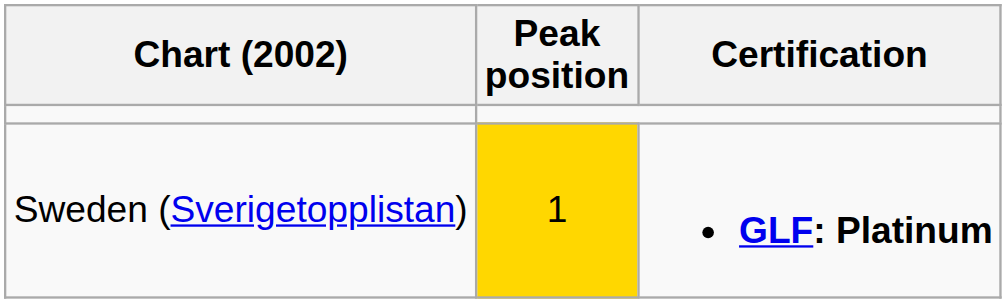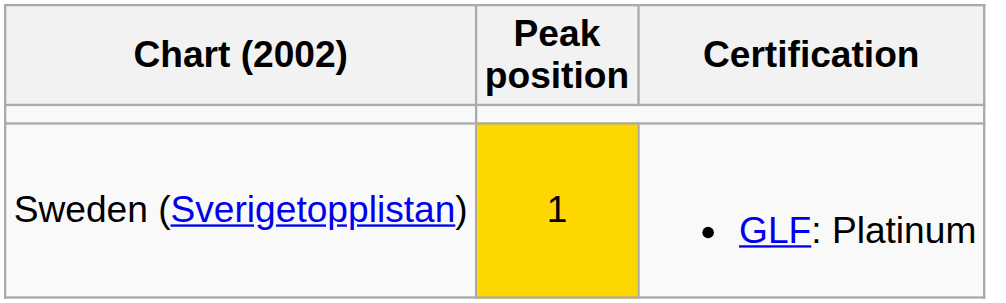(819, 231) bold -> (811, 231) normal
